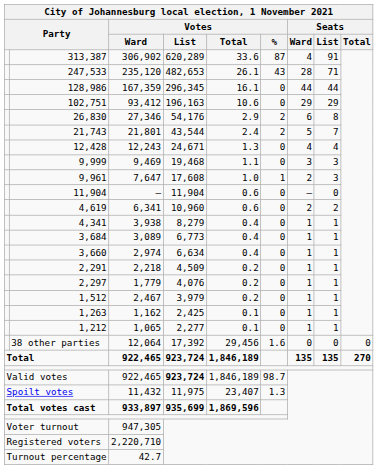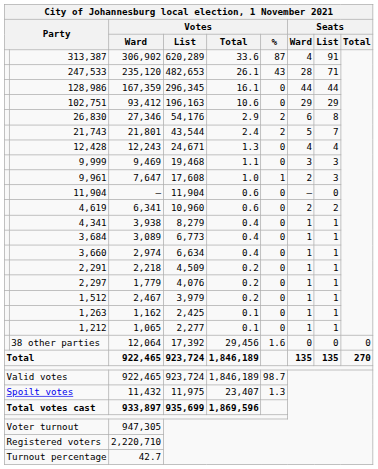(185, 377) bold -> (185, 377) normal
